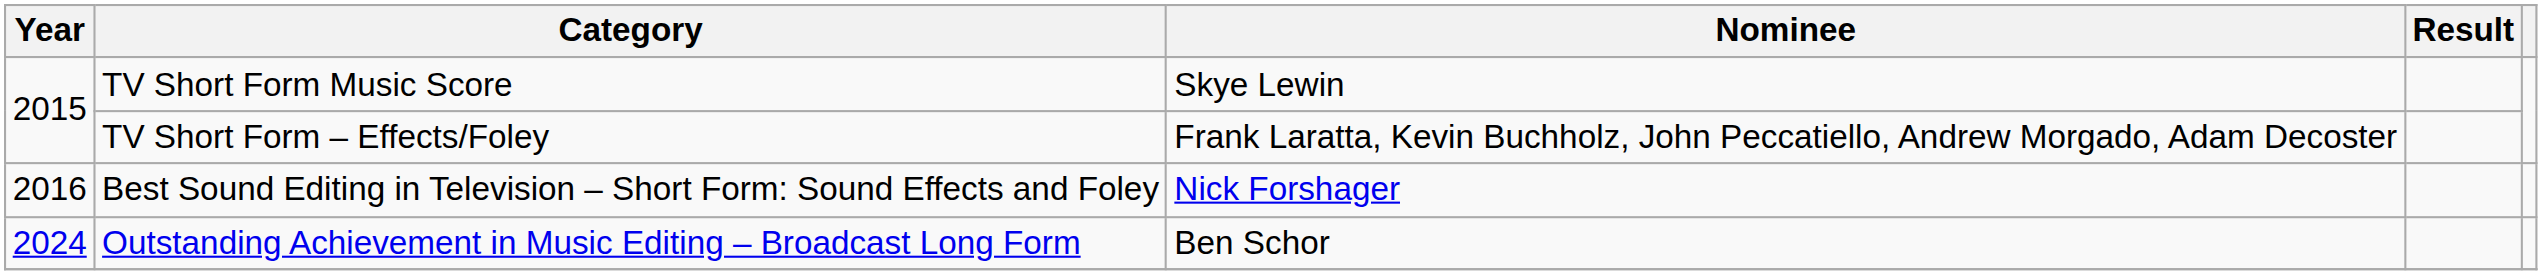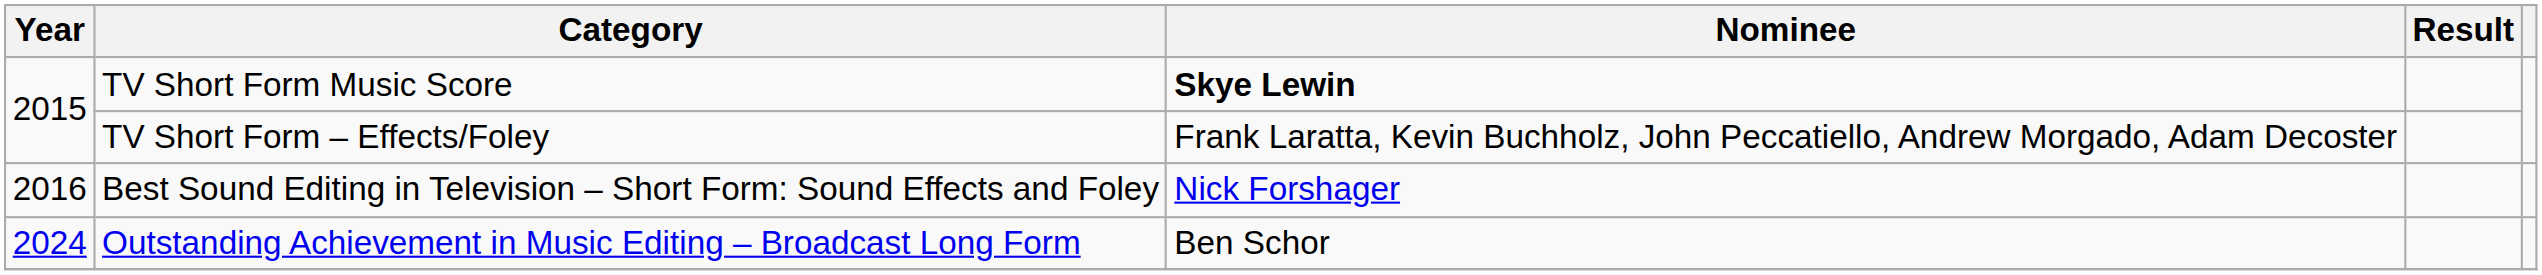(1259, 83) normal -> (1265, 83) bold
